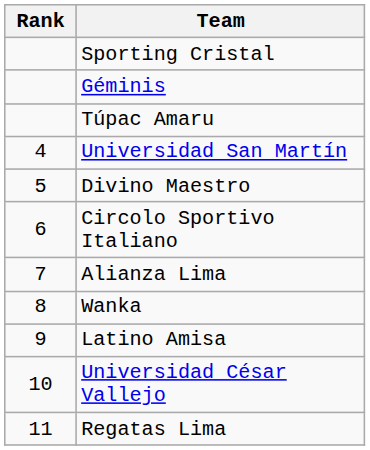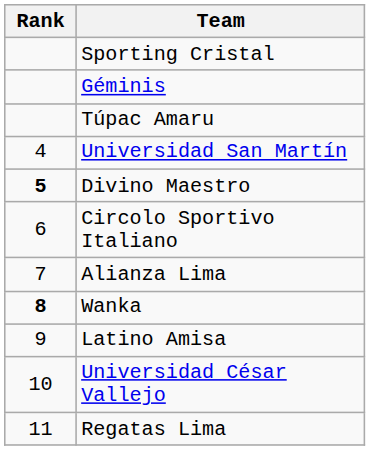(41, 185) normal -> (41, 185) bold
(41, 307) normal -> (41, 307) bold
